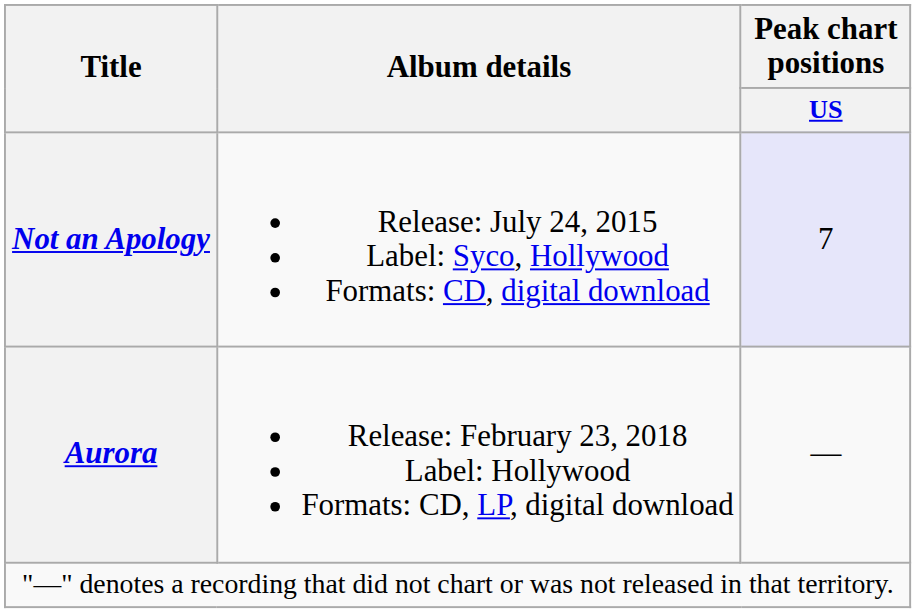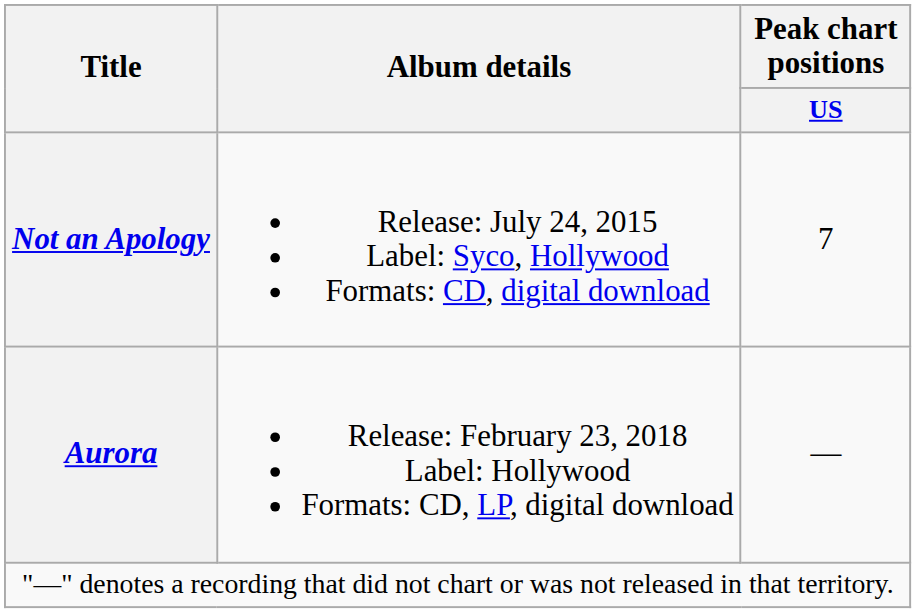(826, 238) lavender background -> (826, 238) no background
